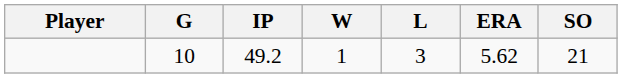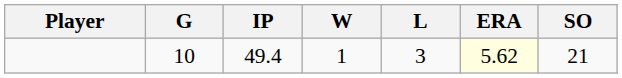(263, 55) 49.2 -> (263, 55) 49.4
(499, 55) no background -> (499, 55) lightyellow background
